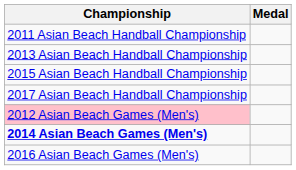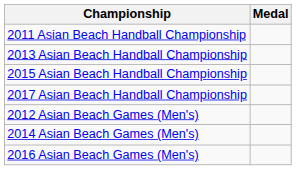(103, 114) pink background -> (103, 114) no background
(107, 134) bold -> (103, 134) normal
